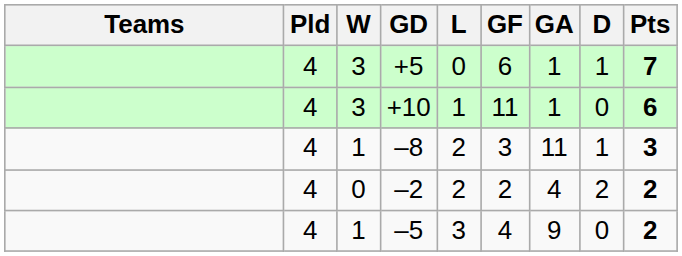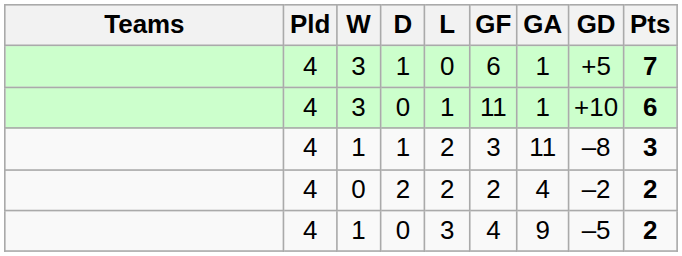columns swapped: (602, 25) <-> (409, 25)
